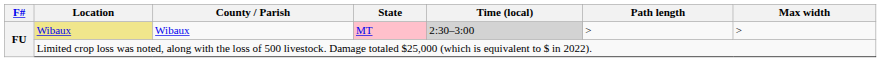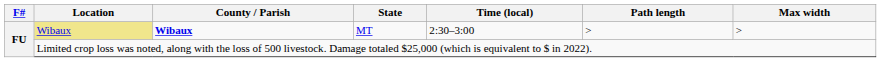(172, 30) normal -> (174, 30) bold
(364, 30) pink background -> (364, 30) no background
(452, 30) lightgrey background -> (452, 30) no background
